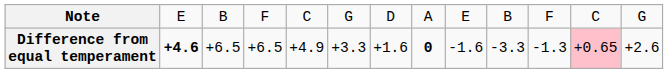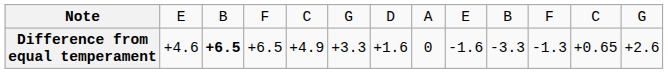(181, 48) bold -> (181, 48) normal
(223, 48) normal -> (223, 48) bold
(428, 48) bold -> (428, 48) normal
(596, 48) pink background -> (596, 48) no background
